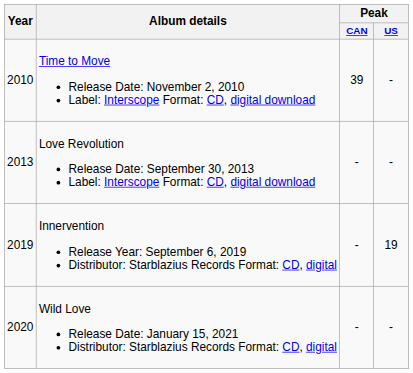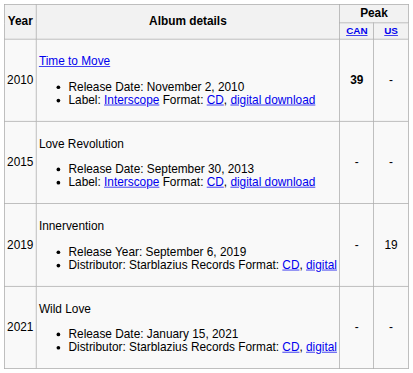(357, 80) normal -> (357, 80) bold
(20, 162) 2013 -> (20, 162) 2015
(20, 327) 2020 -> (20, 327) 2021
